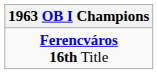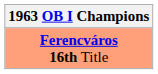(79, 48) no background -> (79, 48) lightsalmon background
